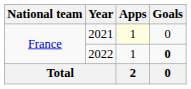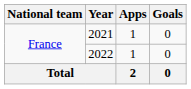(133, 34) lightyellow background -> (133, 34) no background
(168, 53) bold -> (168, 53) normal
